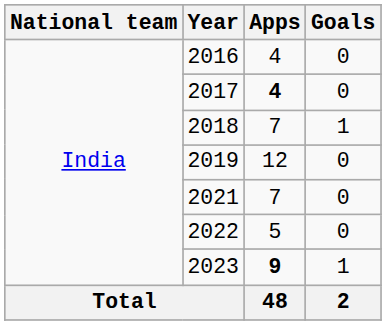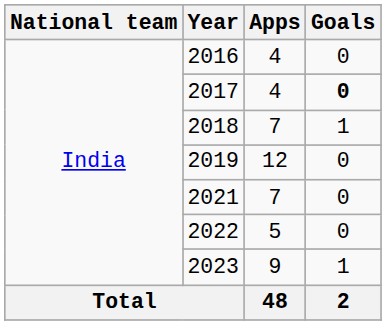(275, 92) bold -> (275, 92) normal
(343, 92) normal -> (343, 92) bold
(275, 267) bold -> (275, 267) normal
